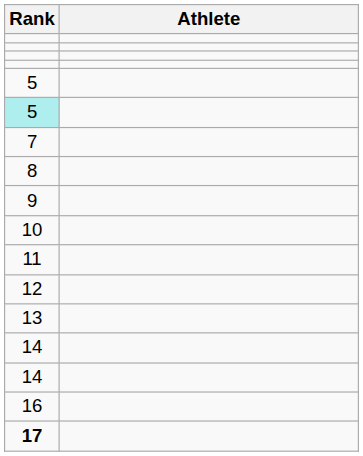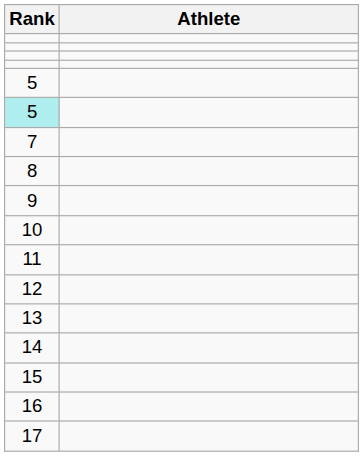(32, 377) 14 -> (32, 377) 15
(32, 436) bold -> (32, 436) normal
